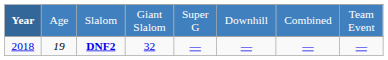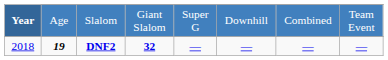(59, 46) normal -> (59, 46) bold
(150, 46) normal -> (150, 46) bold
